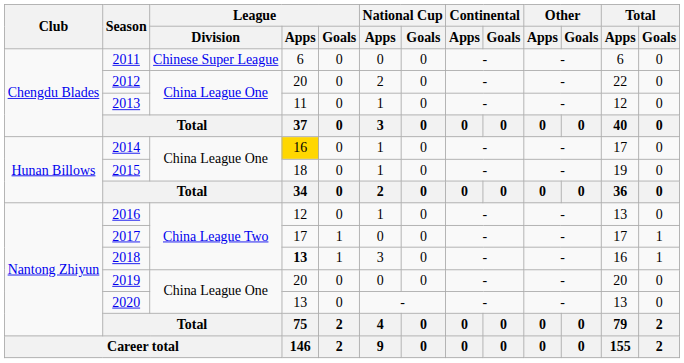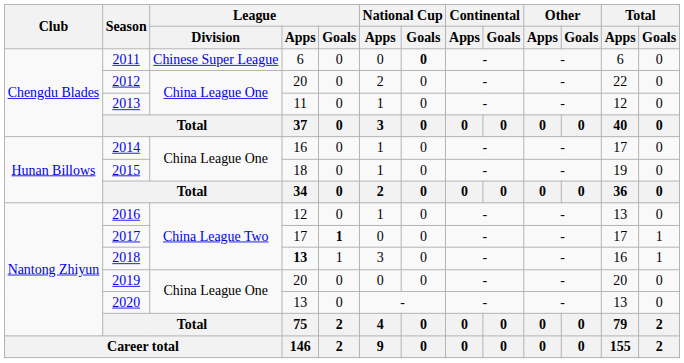(423, 59) normal -> (423, 59) bold
(300, 147) gold background -> (300, 147) no background
(339, 236) normal -> (339, 236) bold
